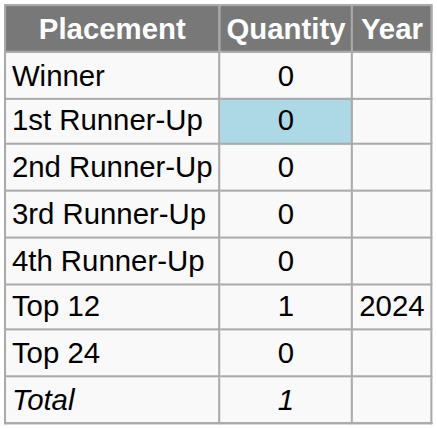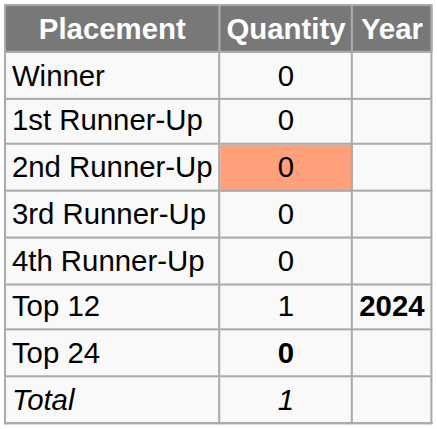(286, 121) lightblue background -> (286, 121) no background
(286, 168) no background -> (286, 168) lightsalmon background
(392, 307) normal -> (392, 307) bold
(286, 353) normal -> (286, 353) bold
